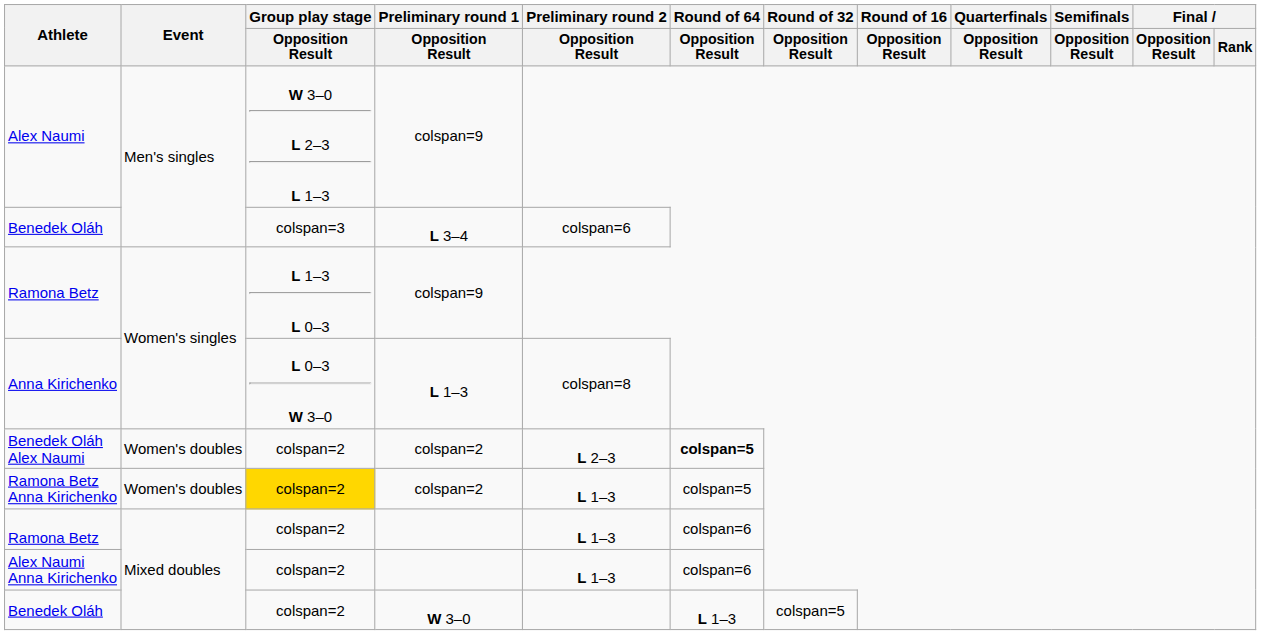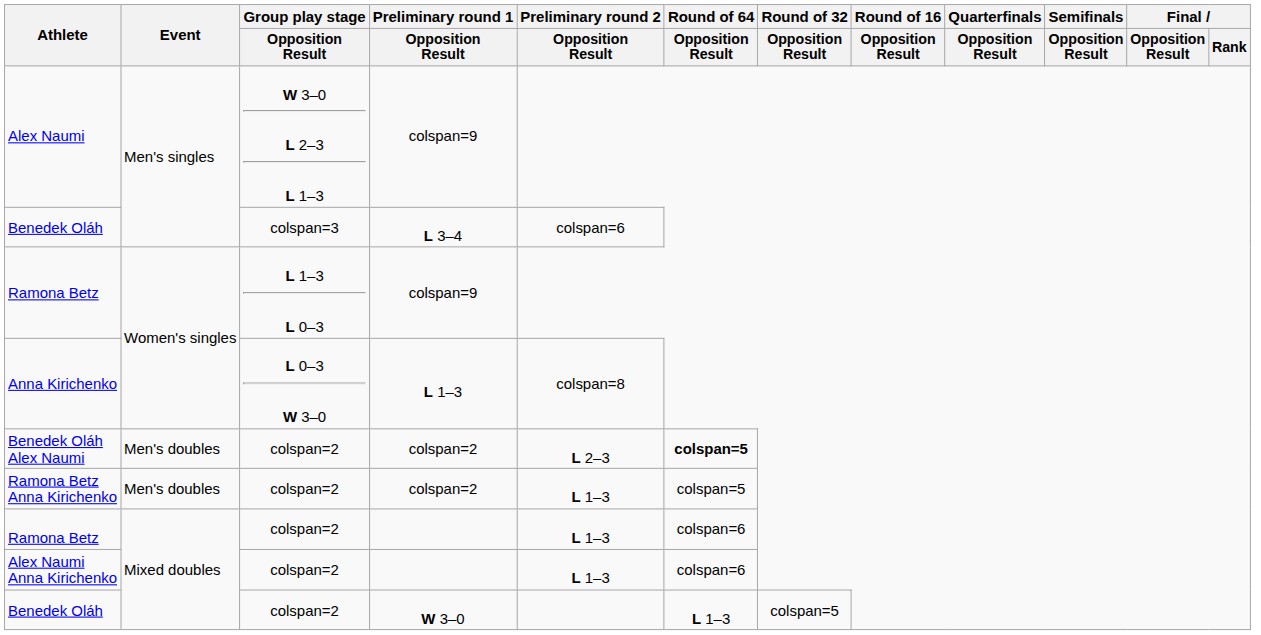(183, 449) Women's doubles -> (172, 449) Men's doubles
(183, 489) Women's doubles -> (172, 489) Men's doubles
(310, 489) gold background -> (305, 489) no background
